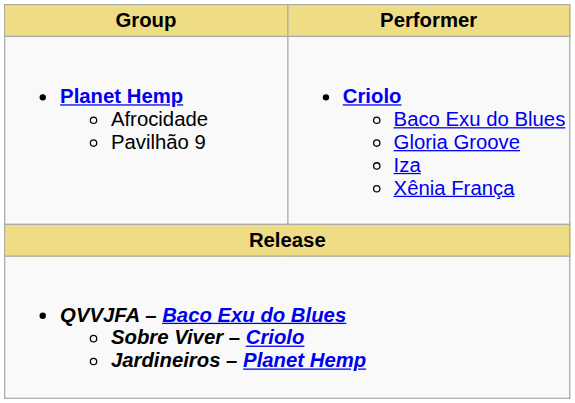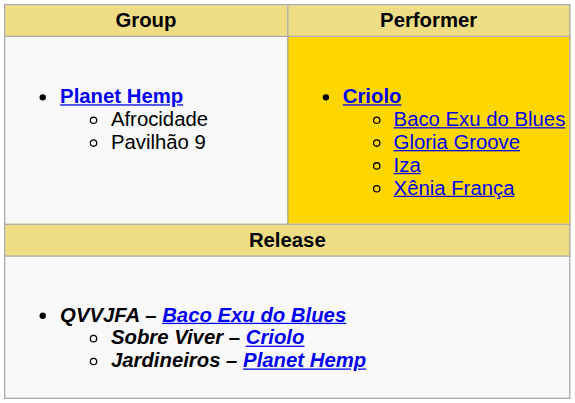(429, 142) no background -> (429, 142) gold background
